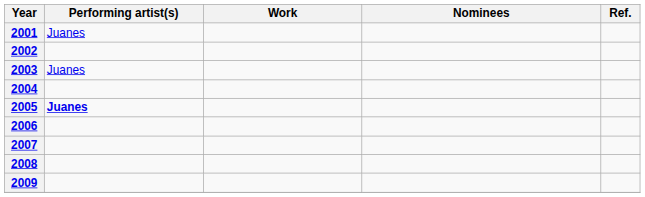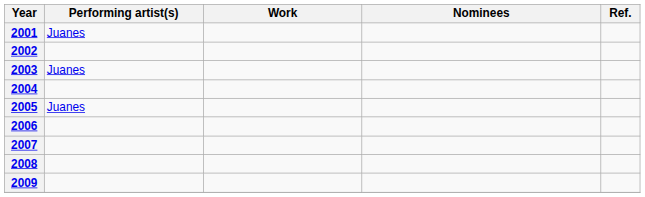(67, 107) bold -> (66, 107) normal
